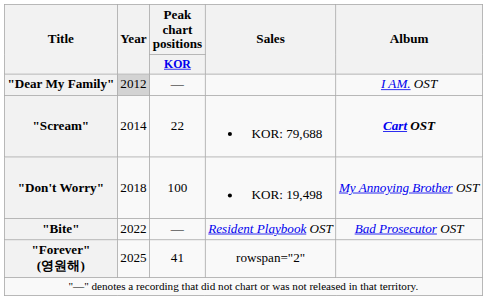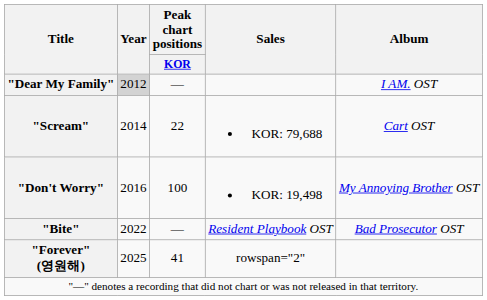(409, 126) bold -> (409, 126) normal
(133, 187) 2018 -> (133, 187) 2016
